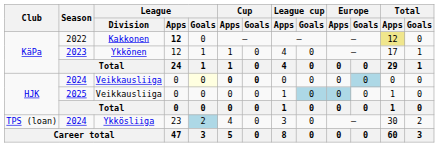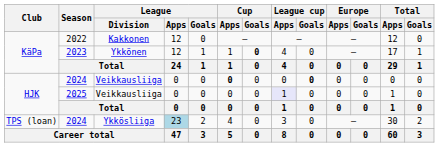(176, 39) bold -> (176, 39) normal
(393, 39) khaki background -> (393, 39) no background
(257, 53) normal -> (257, 53) bold
(203, 80) lightyellow background -> (203, 80) no background
(257, 80) bold -> (257, 80) normal
(311, 80) normal -> (311, 80) bold
(366, 80) lightblue background -> (366, 80) no background
(284, 94) no background -> (284, 94) lavender background
(311, 94) lightblue background -> (311, 94) no background
(339, 94) lightblue background -> (339, 94) no background
(176, 121) no background -> (176, 121) lightblue background
(203, 121) lightblue background -> (203, 121) no background
